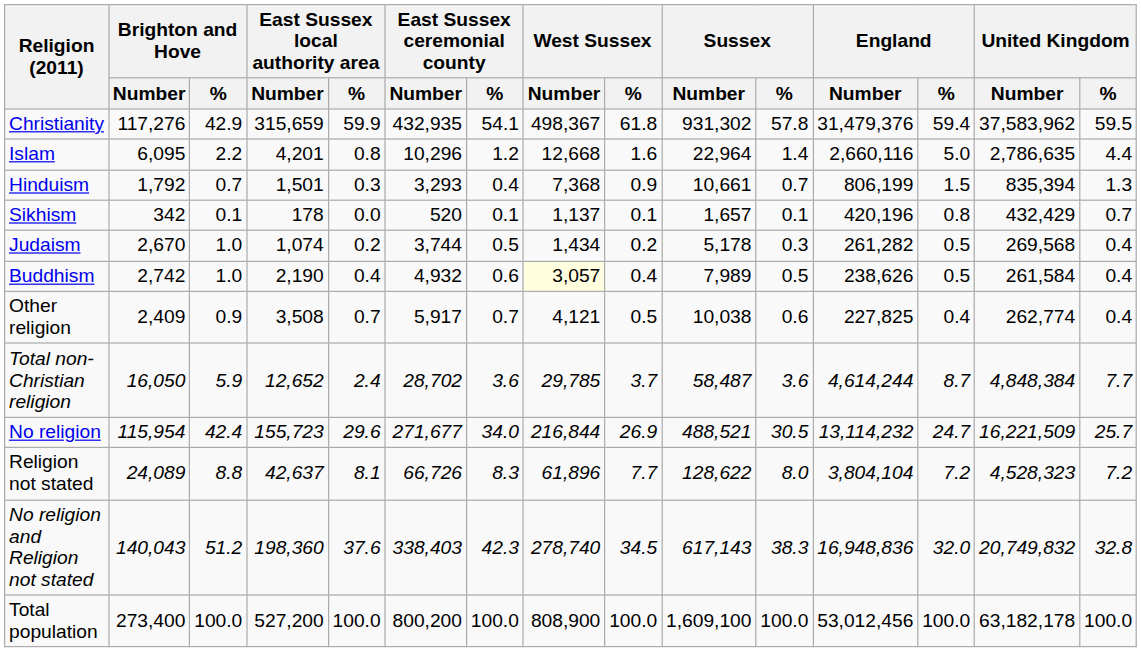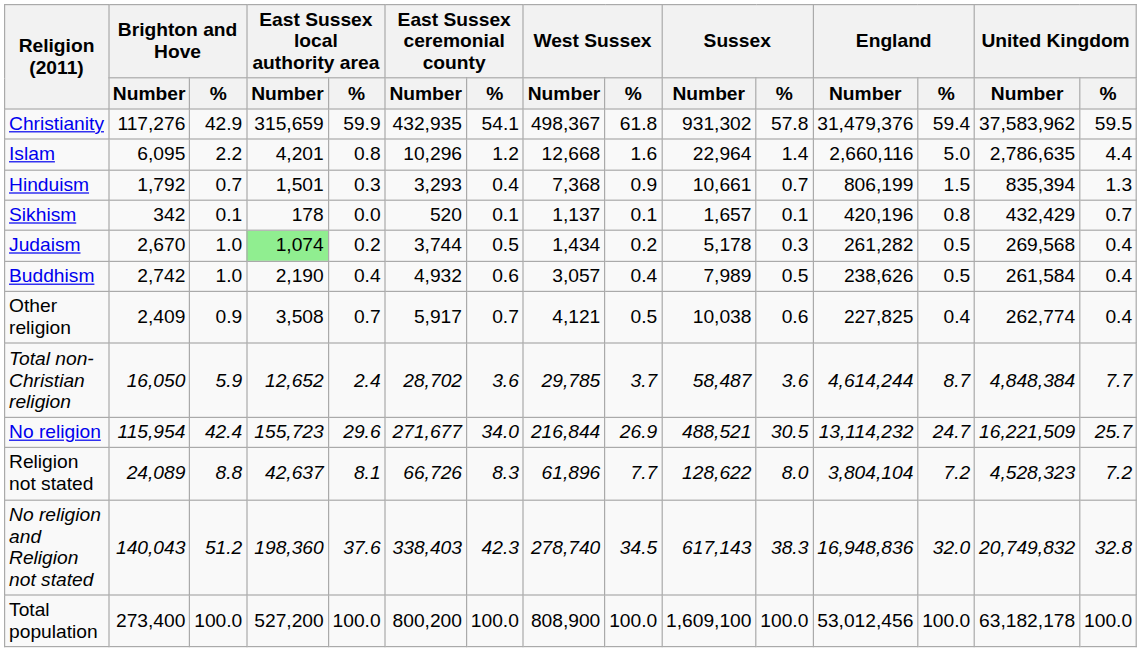(300, 245) no background -> (300, 245) lightgreen background
(576, 276) lightyellow background -> (576, 276) no background
